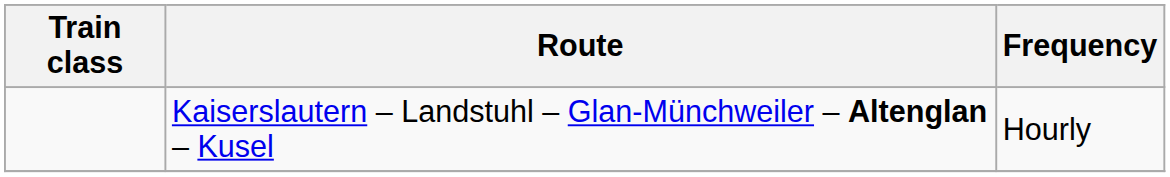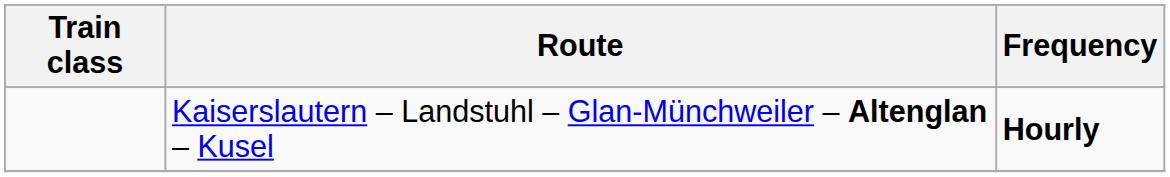(1047, 128) normal -> (1051, 128) bold
